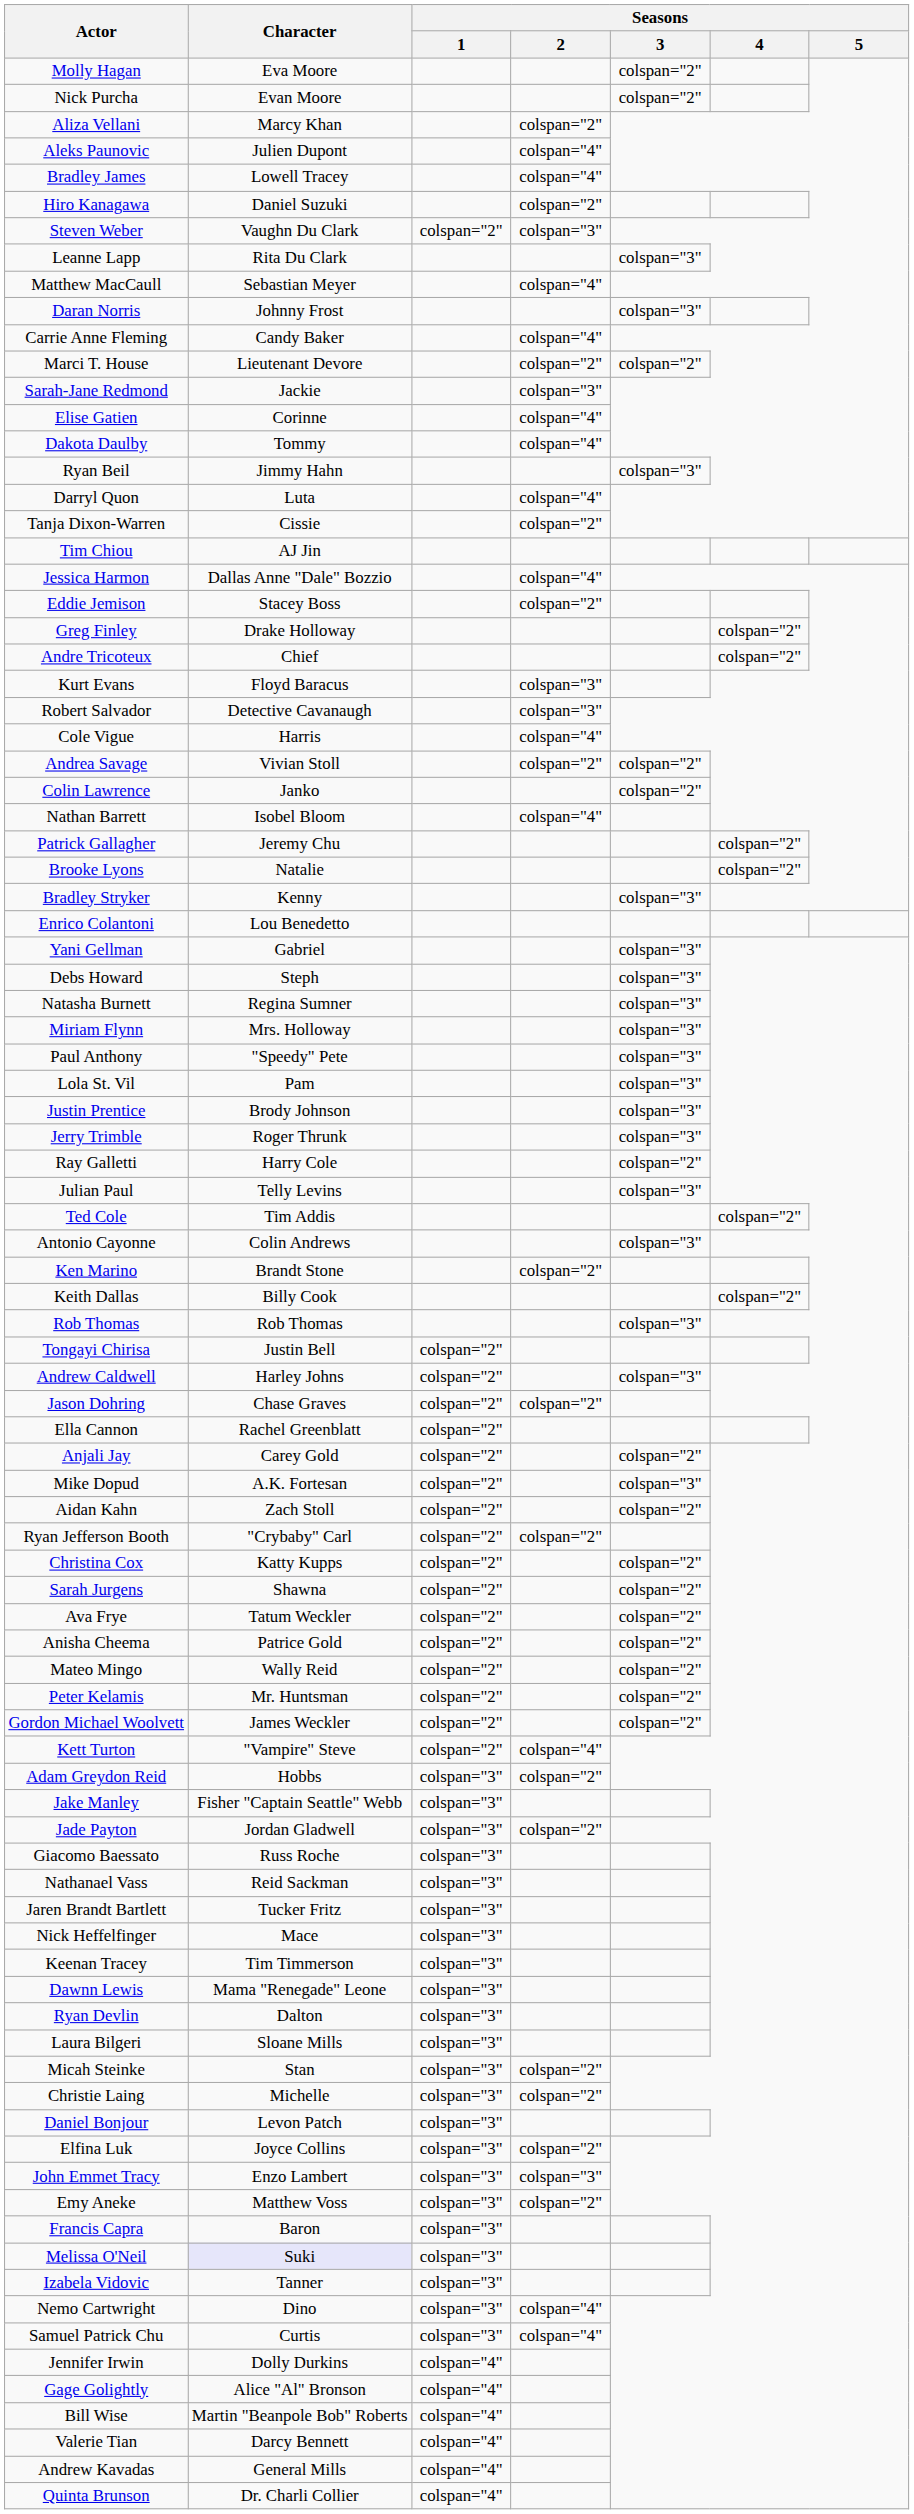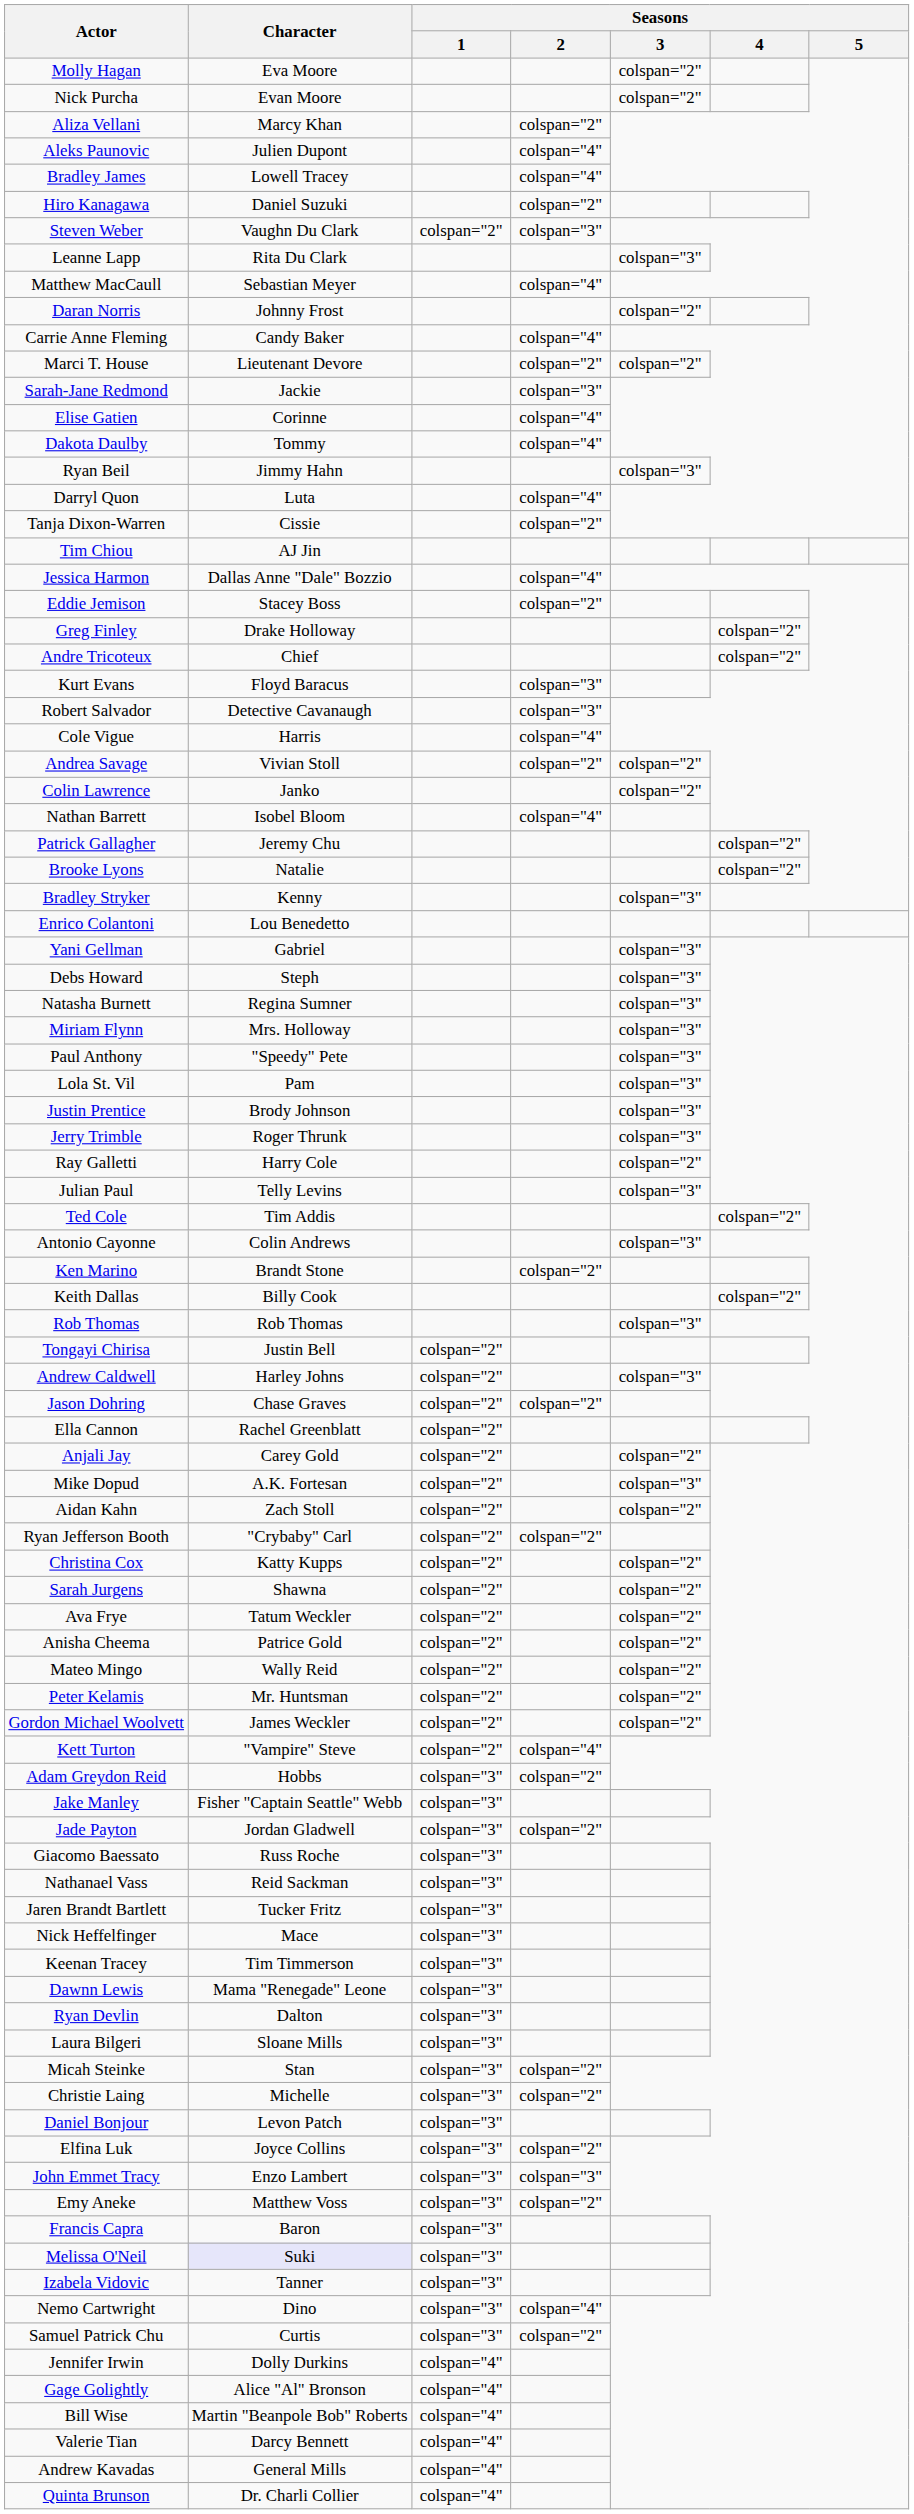(660, 310) colspan="3" -> (660, 310) colspan="2"
(561, 2335) colspan="4" -> (561, 2335) colspan="2"
